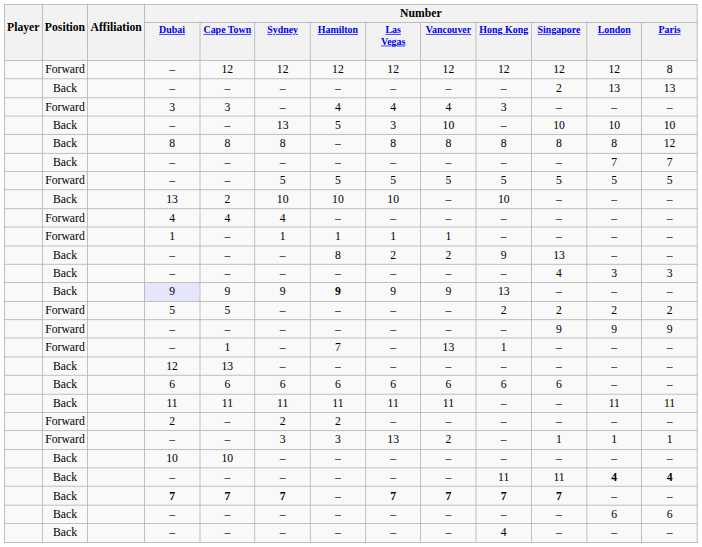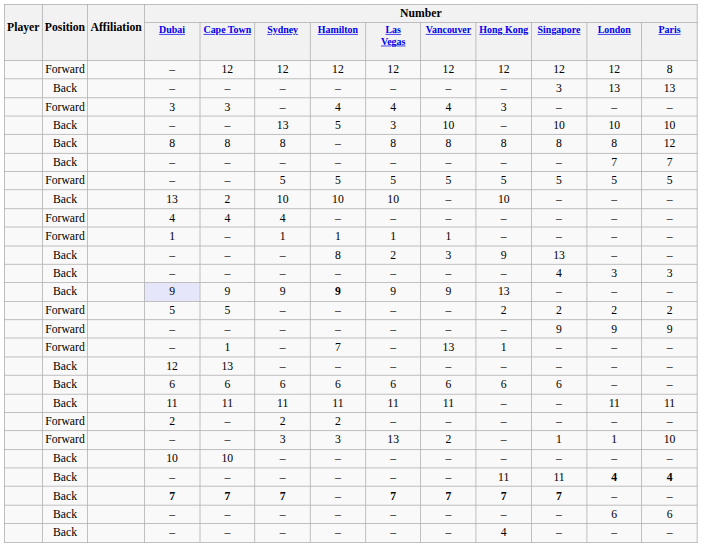(559, 88) 2 -> (559, 88) 3
(448, 255) 2 -> (448, 255) 3
(670, 440) 1 -> (670, 440) 10
